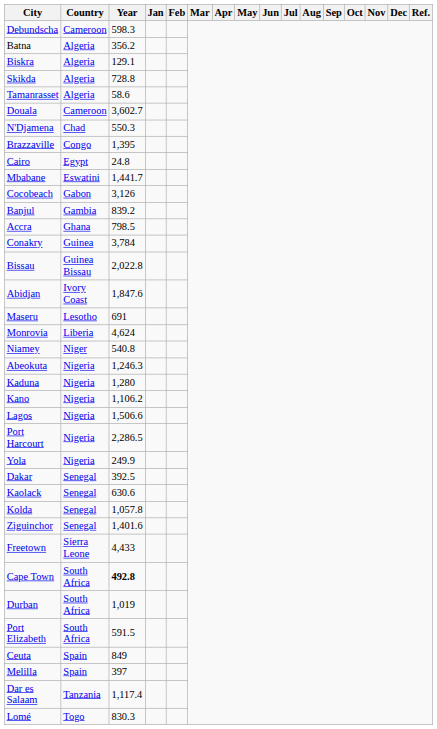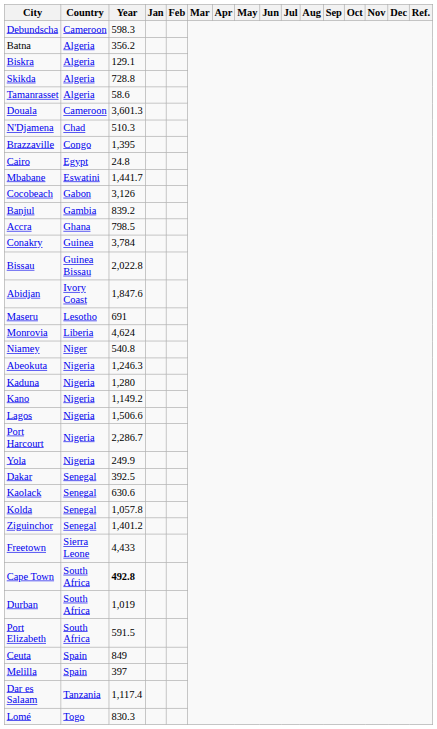(127, 111) 3,602.7 -> (127, 111) 3,601.3
(123, 128) 550.3 -> (123, 128) 510.3
(127, 399) 1,106.2 -> (127, 399) 1,149.2
(127, 437) 2,286.5 -> (127, 437) 2,286.7
(127, 526) 1,401.6 -> (127, 526) 1,401.2
